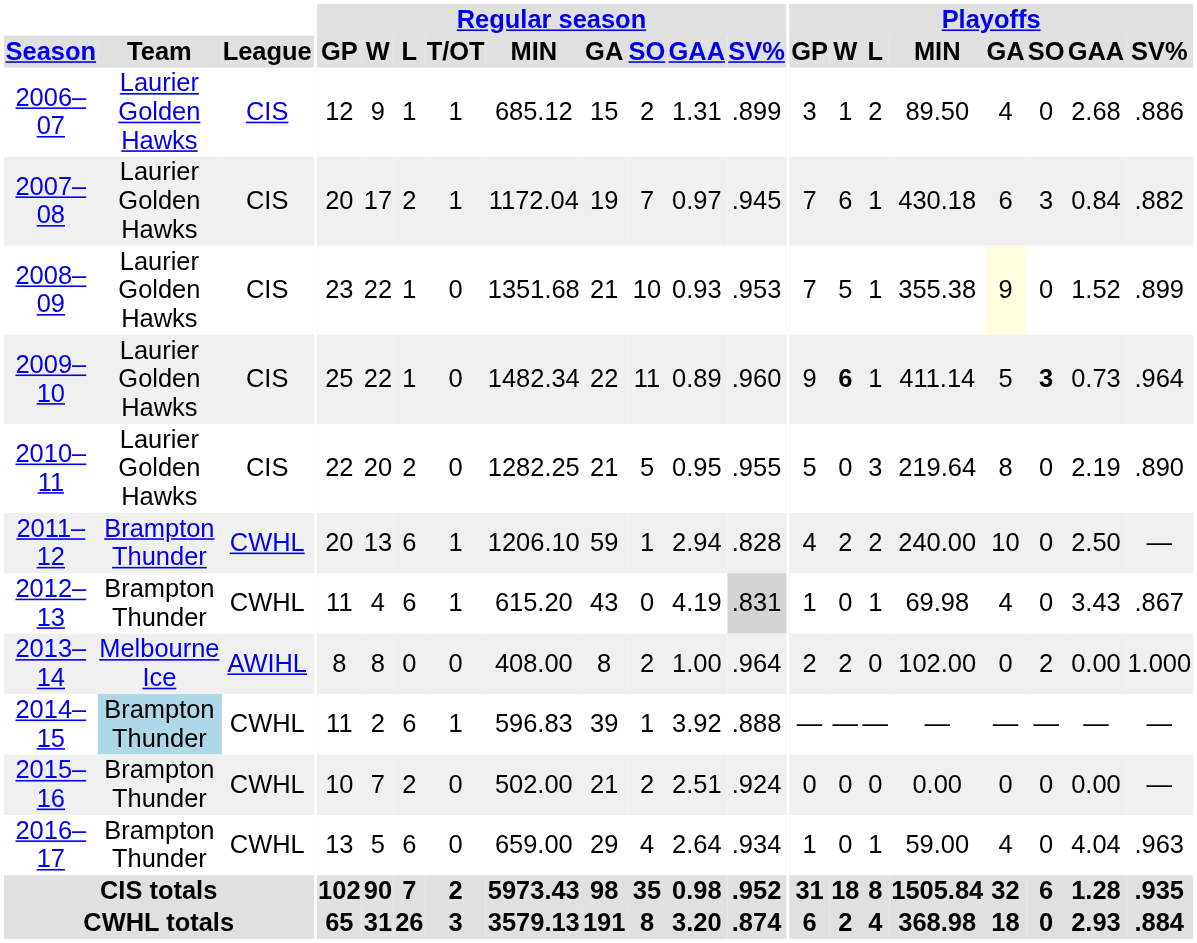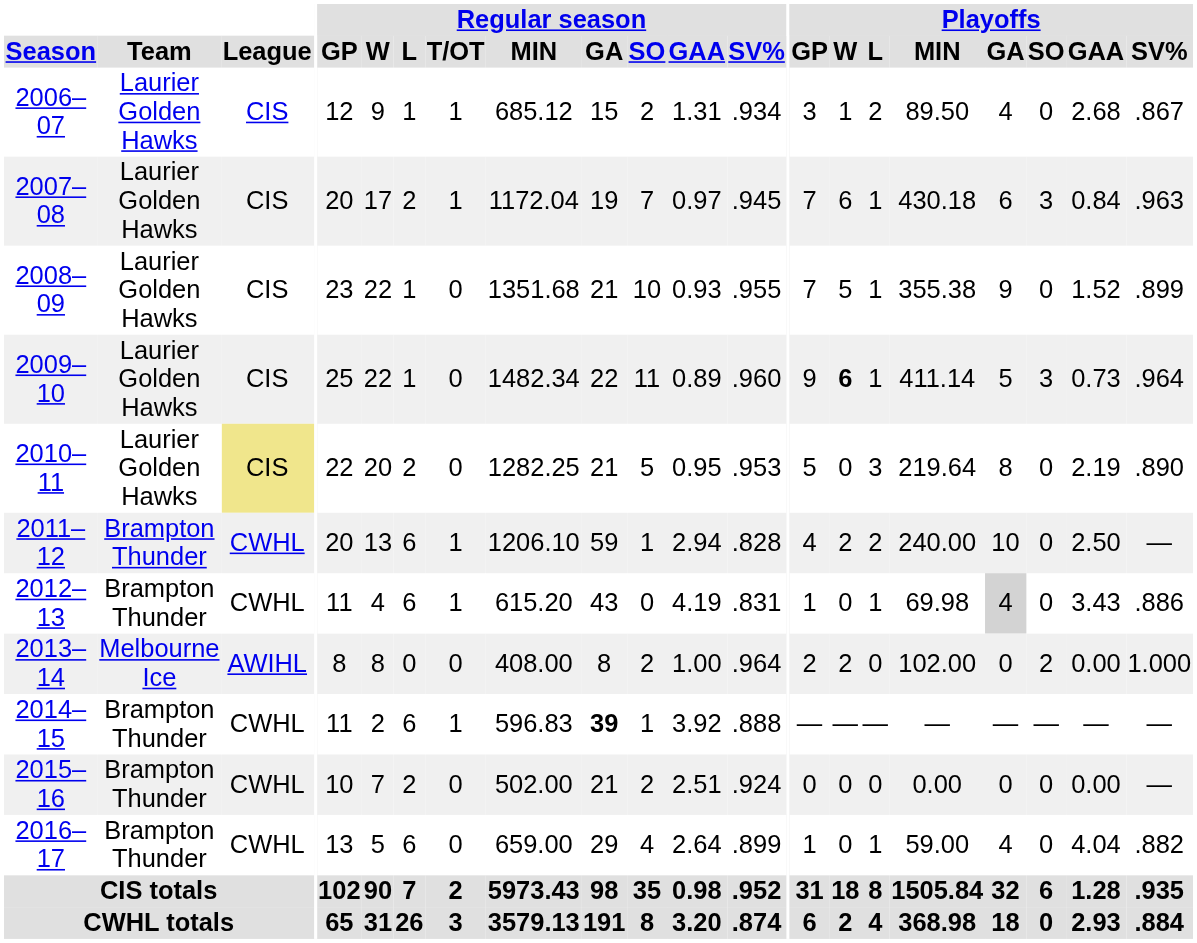(757, 111) .899 -> (757, 111) .934
(1159, 111) .886 -> (1159, 111) .867
(1159, 200) .882 -> (1159, 200) .963
(757, 289) .953 -> (757, 289) .955
(1005, 289) lightyellow background -> (1005, 289) no background
(1046, 378) bold -> (1046, 378) normal
(267, 467) no background -> (267, 467) khaki background
(757, 467) .955 -> (757, 467) .953
(757, 603) lightgrey background -> (757, 603) no background
(1005, 603) no background -> (1005, 603) lightgrey background
(1159, 603) .867 -> (1159, 603) .886
(159, 723) lightblue background -> (159, 723) no background
(604, 723) normal -> (604, 723) bold
(757, 844) .934 -> (757, 844) .899
(1159, 844) .963 -> (1159, 844) .882
